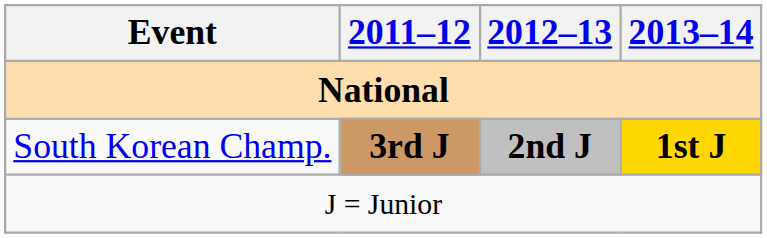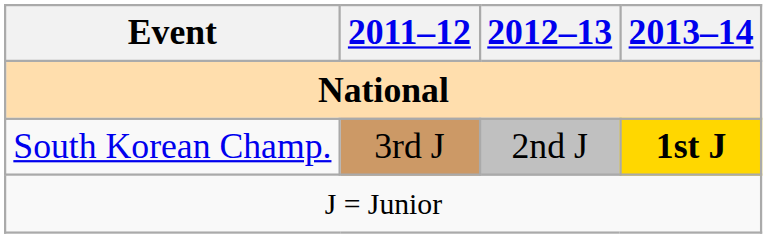(409, 145) bold -> (409, 145) normal
(550, 145) bold -> (550, 145) normal
